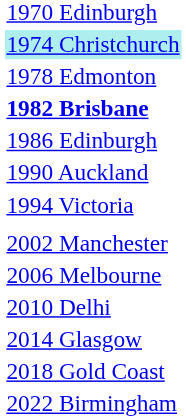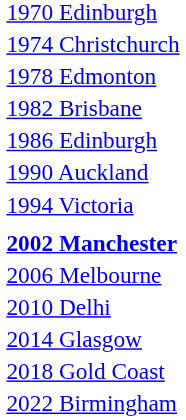(93, 44) paleturquoise background -> (93, 44) no background
(77, 108) bold -> (74, 108) normal
(87, 242) normal -> (92, 242) bold
